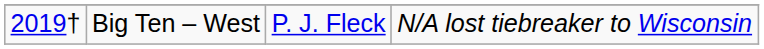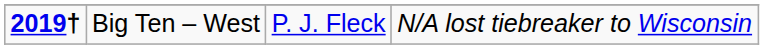(46, 24) normal -> (46, 24) bold
